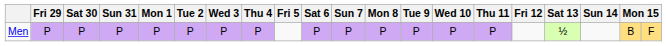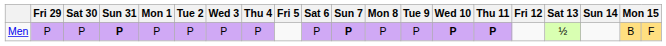(119, 31) normal -> (119, 31) bold
(349, 31) normal -> (349, 31) bold
(453, 31) normal -> (453, 31) bold
(493, 31) normal -> (493, 31) bold
